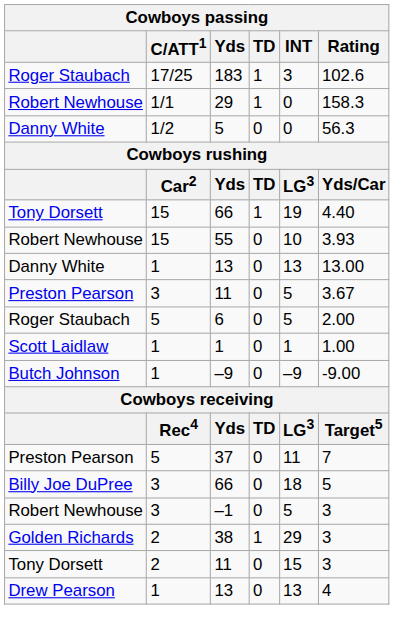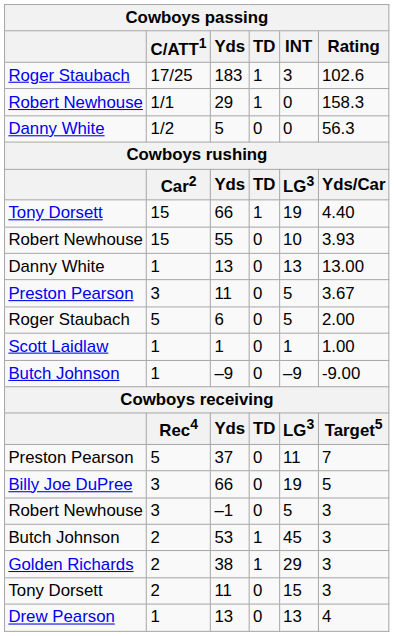(292, 484) 18 -> (292, 484) 19
+ row: (64, 537)
